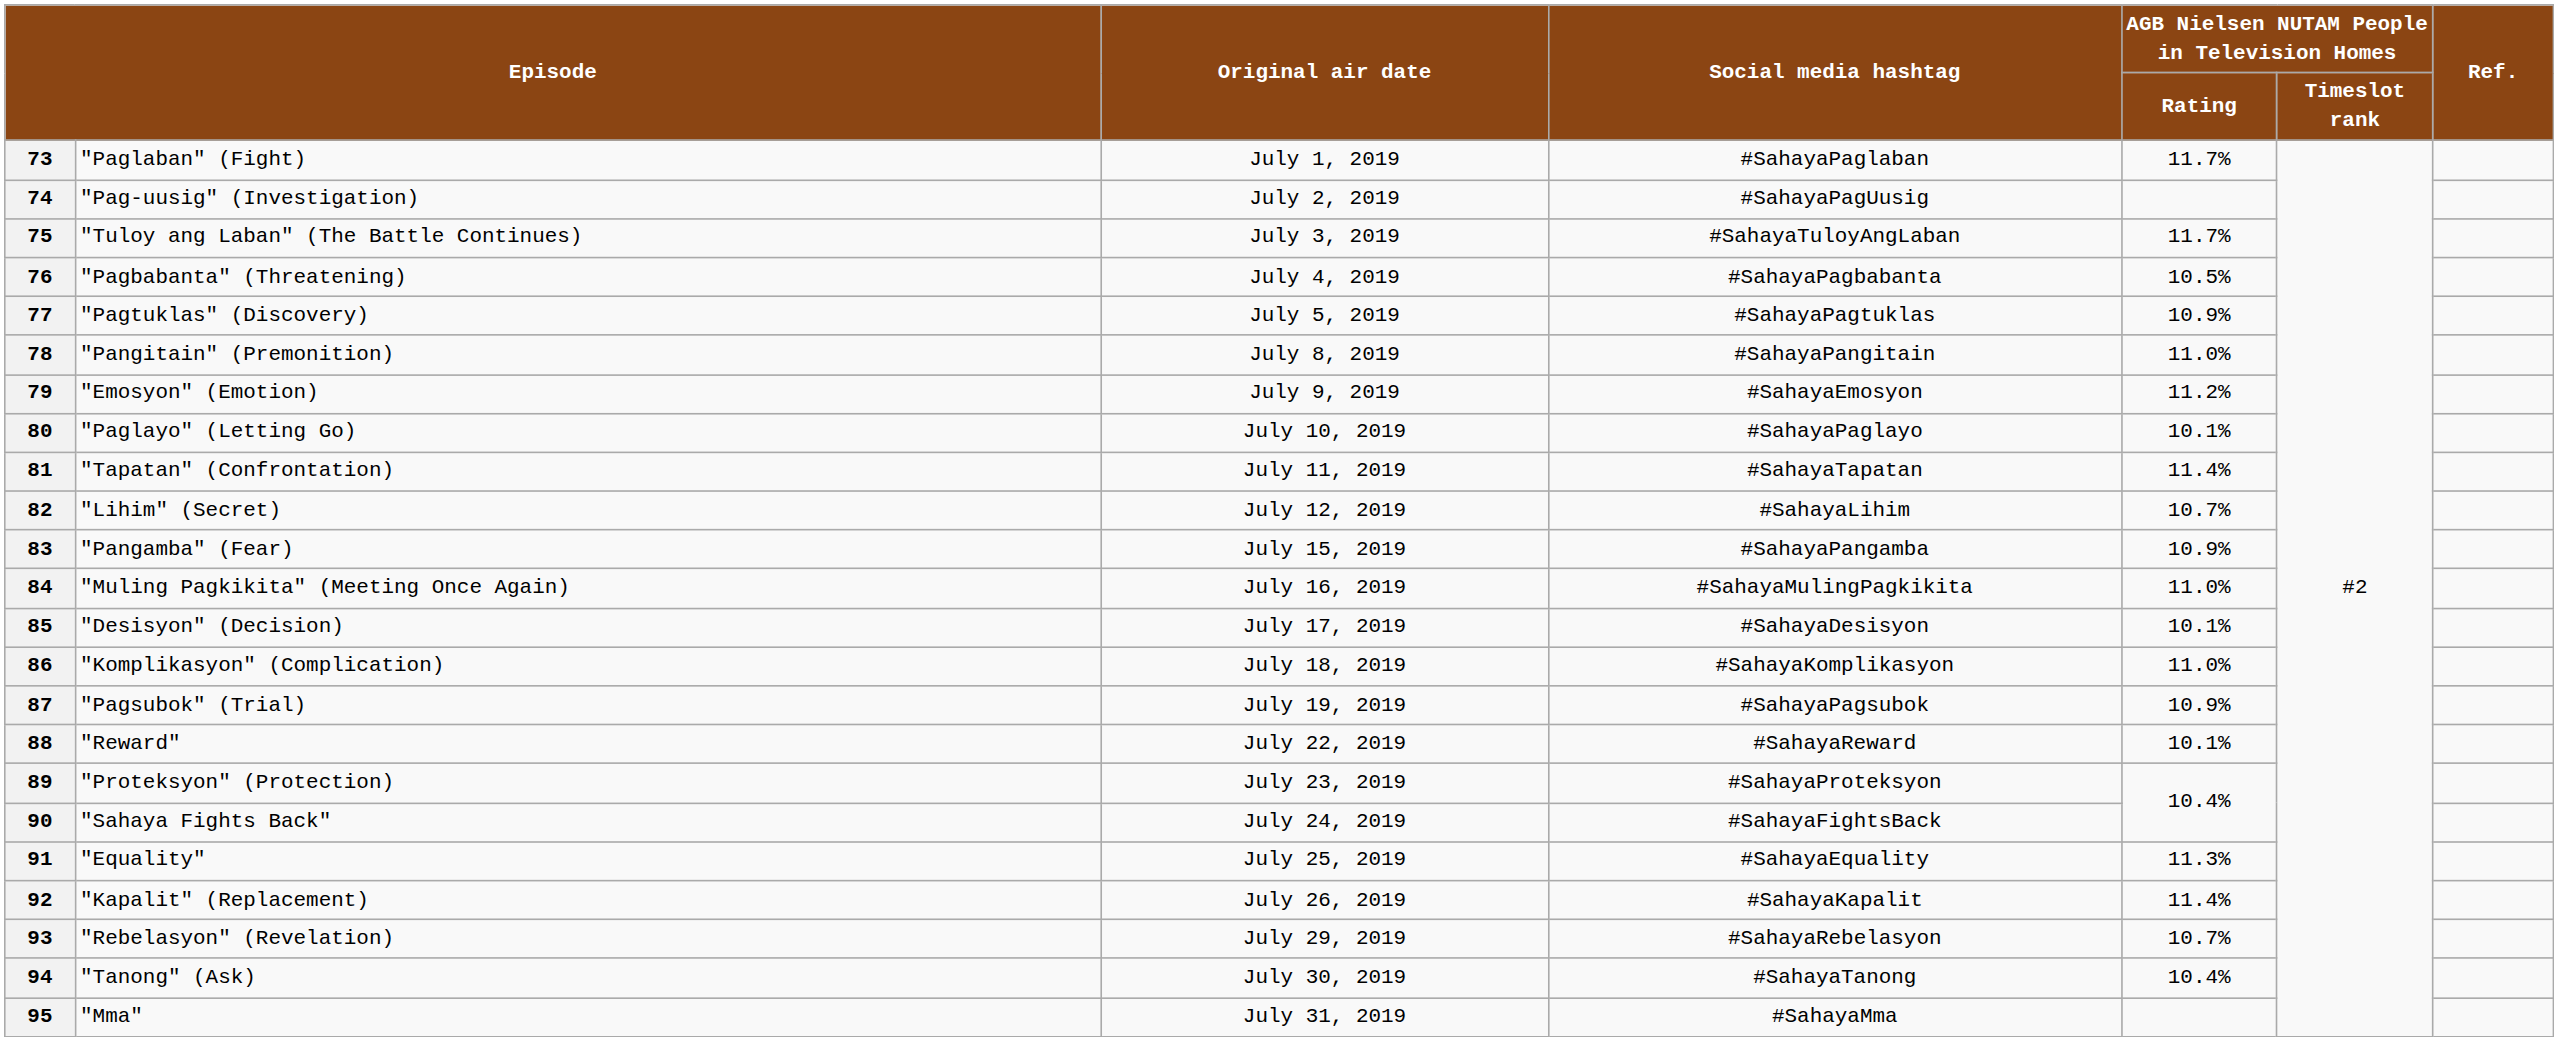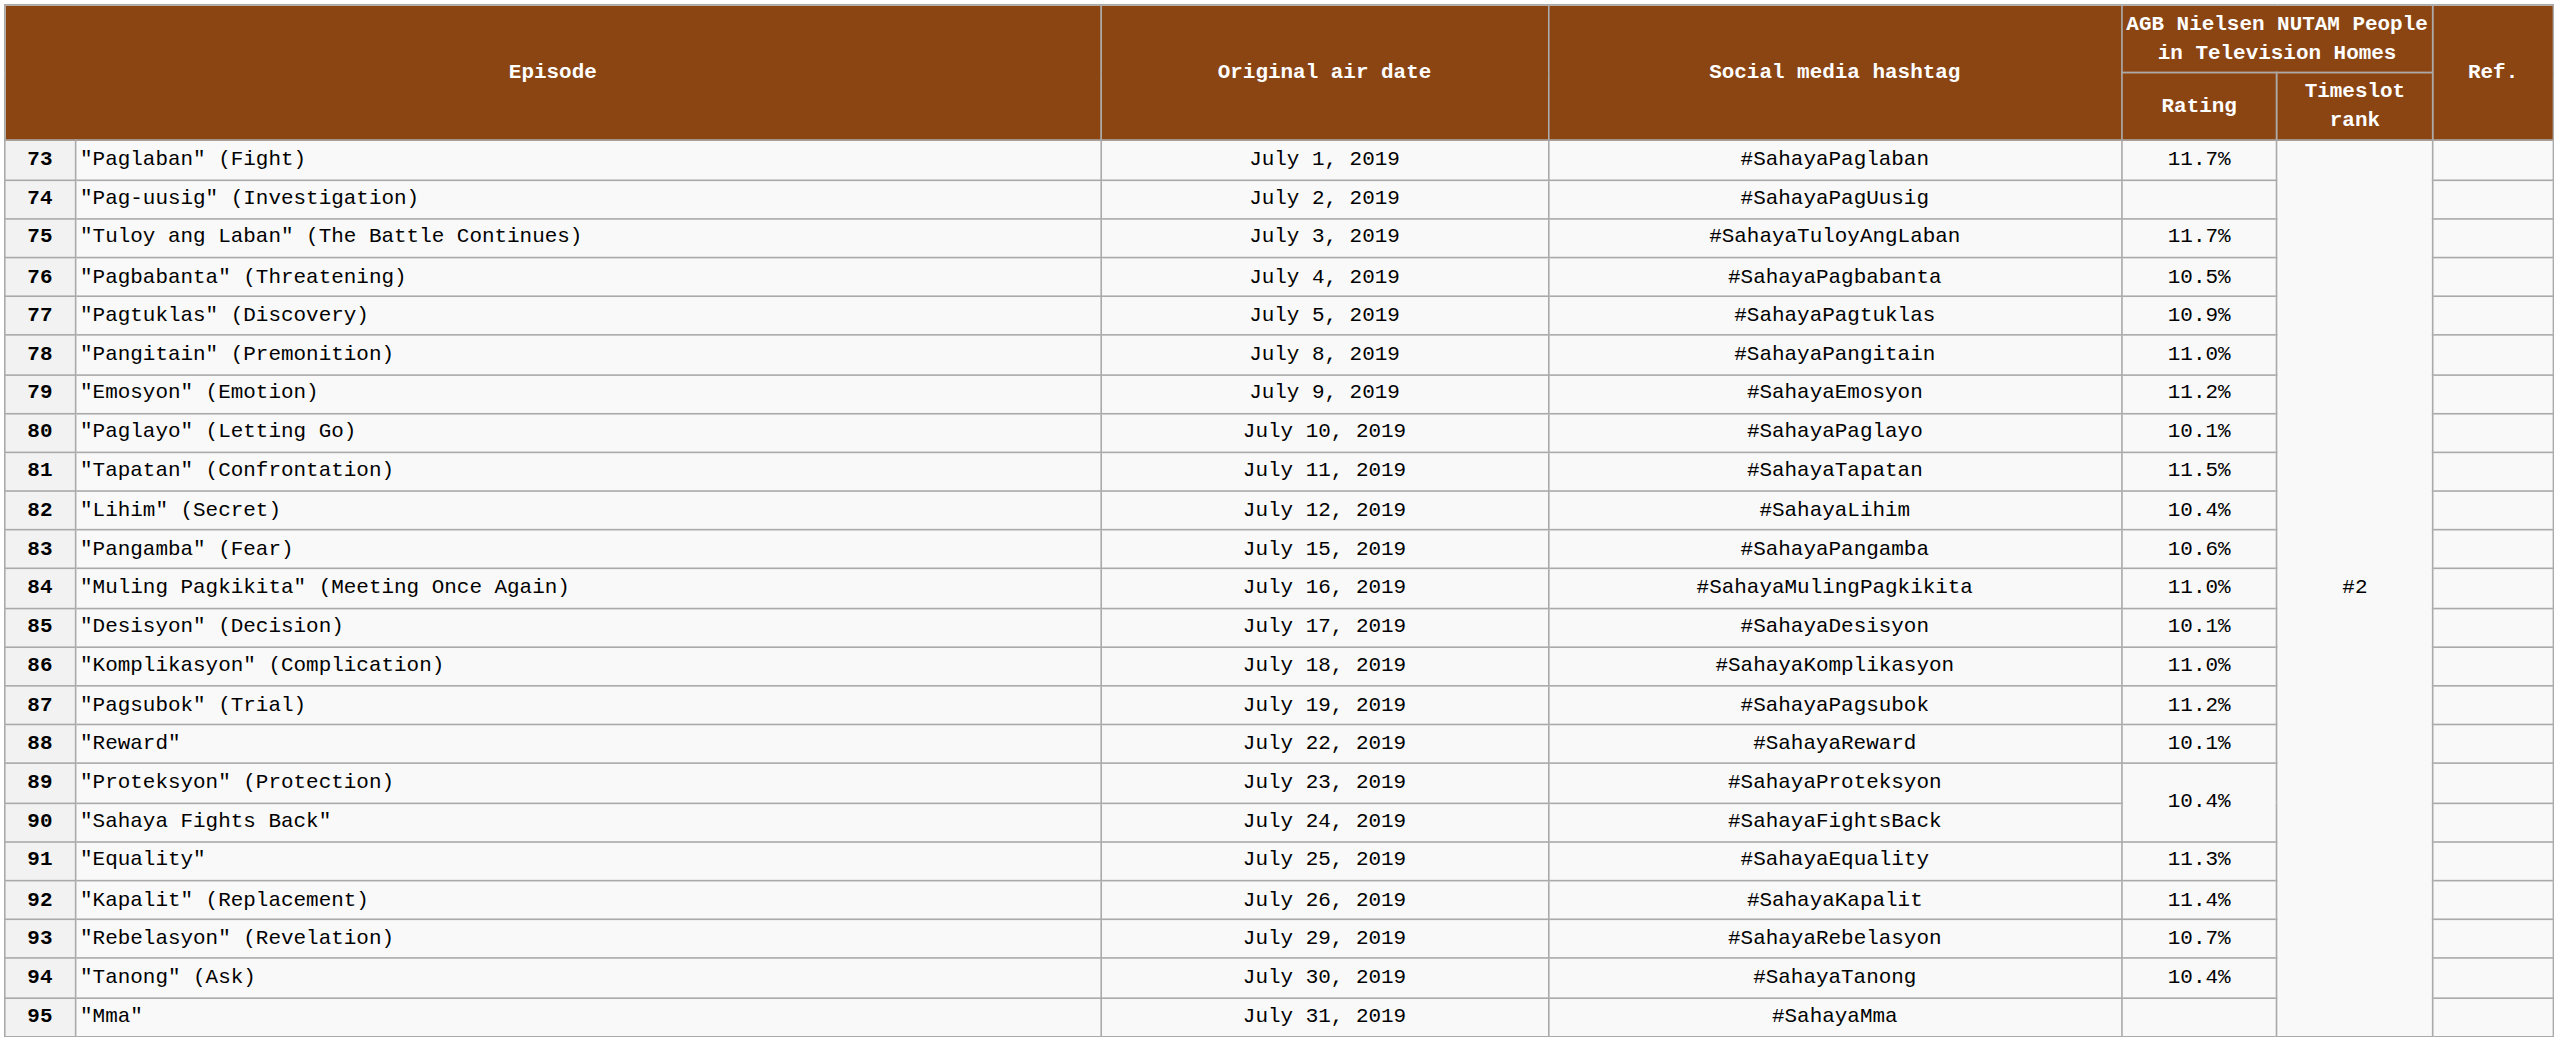(2199, 471) 11.4% -> (2199, 471) 11.5%
(2199, 510) 10.7% -> (2199, 510) 10.4%
(2199, 549) 10.9% -> (2199, 549) 10.6%
(2199, 705) 10.9% -> (2199, 705) 11.2%
